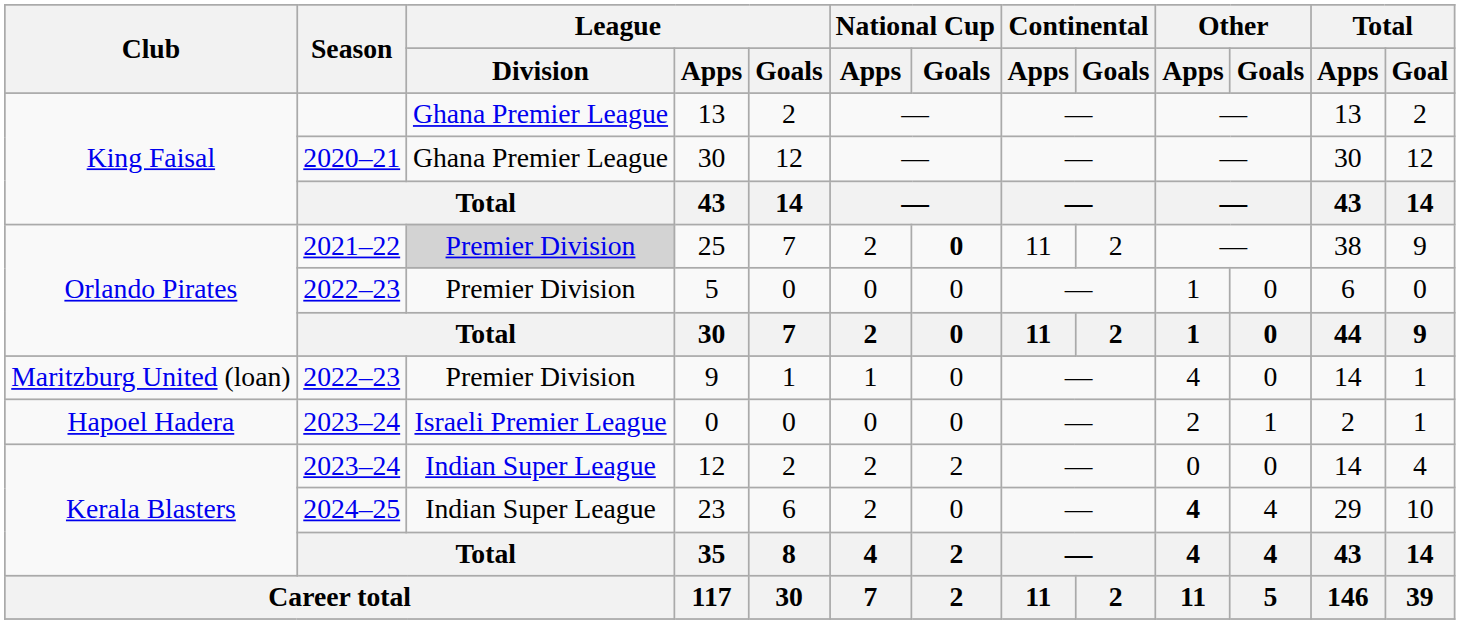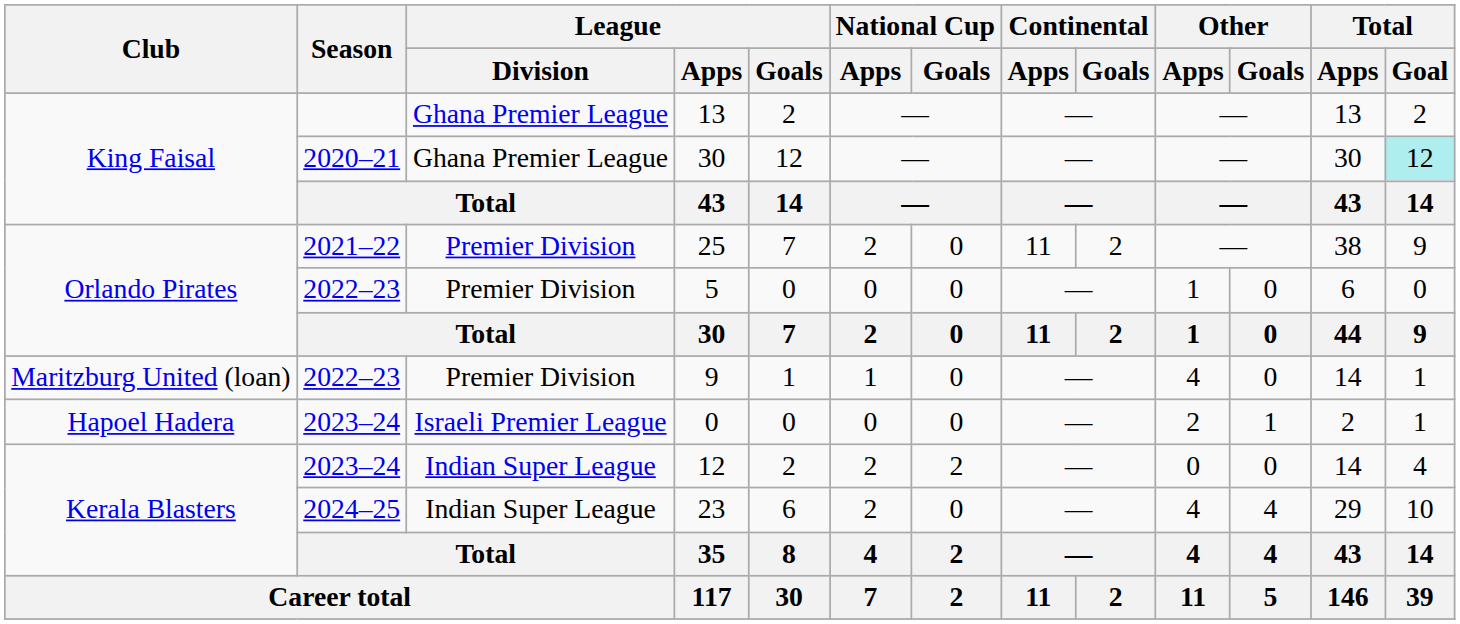(1420, 158) no background -> (1420, 158) paleturquoise background
(541, 245) lightgrey background -> (541, 245) no background
(956, 245) bold -> (956, 245) normal
(1193, 509) bold -> (1193, 509) normal
